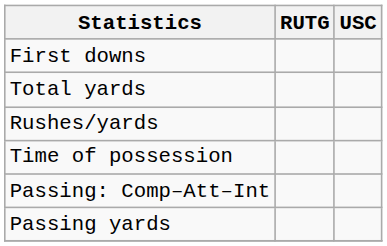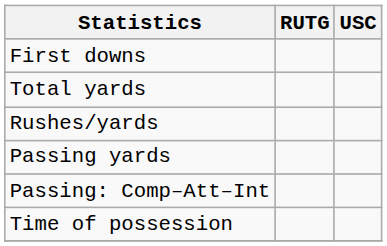rows swapped: (90, 224) <-> (121, 157)
